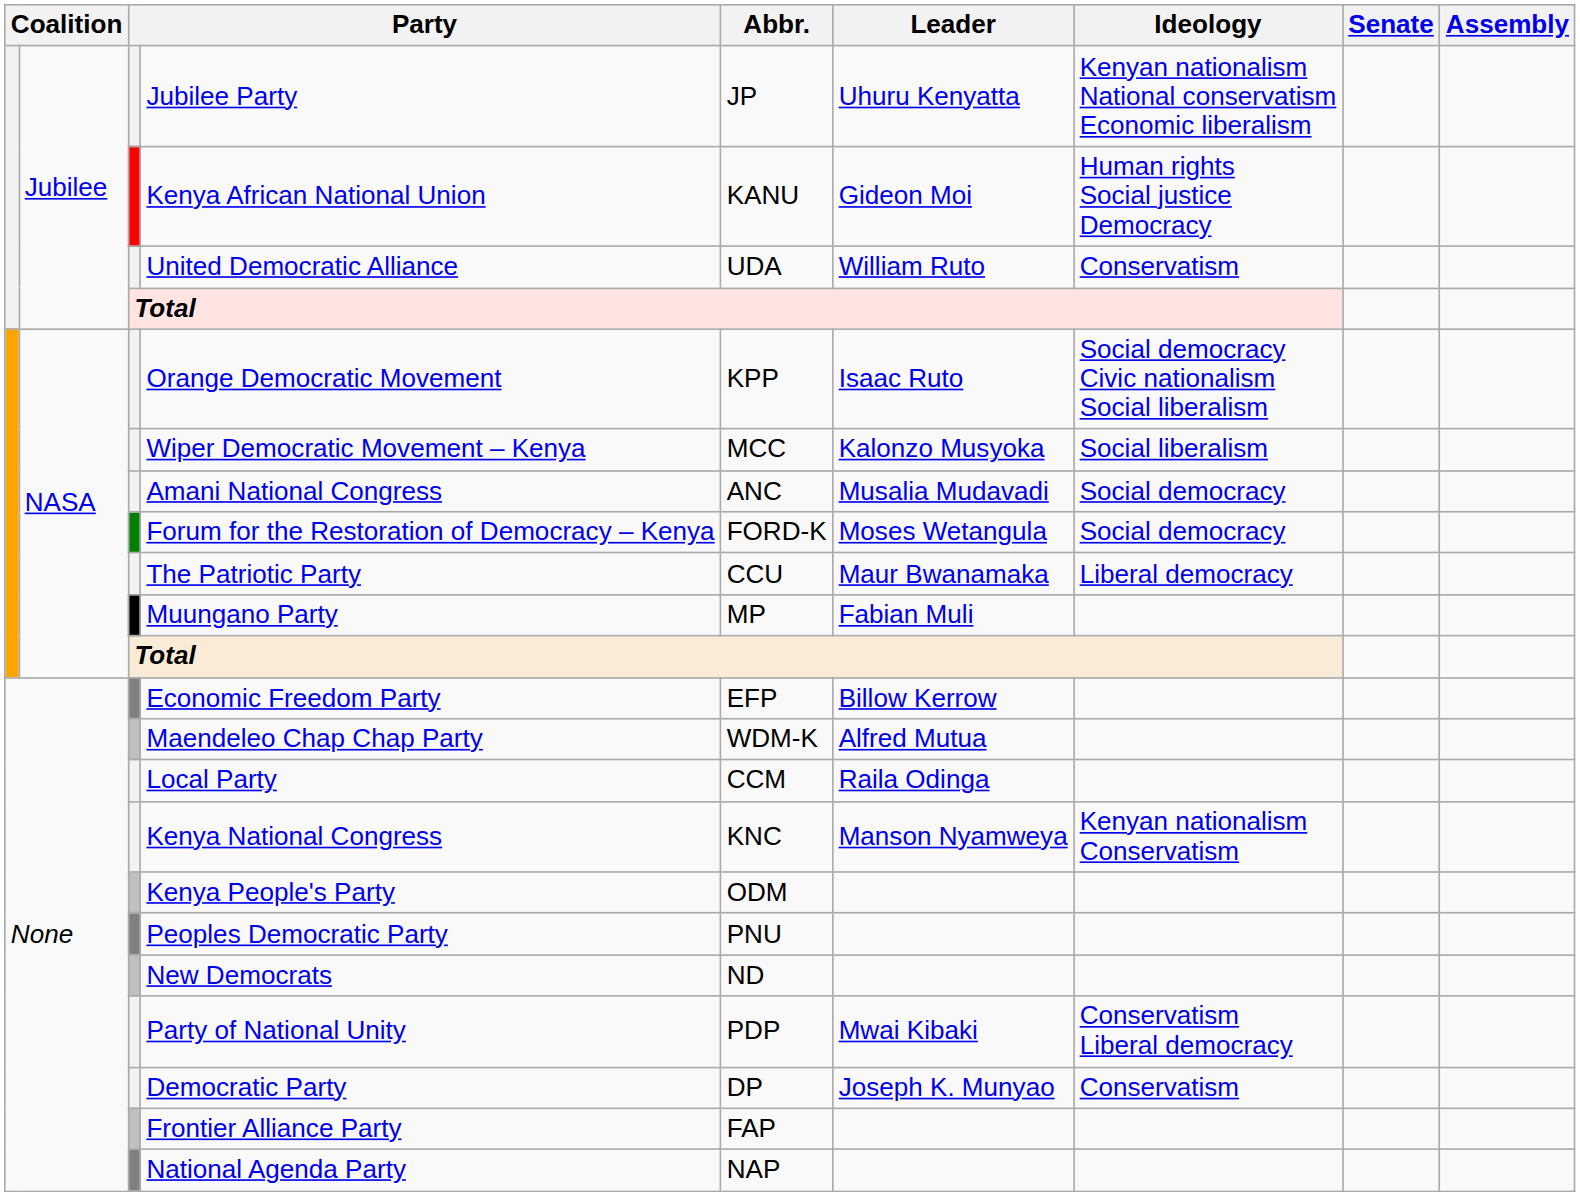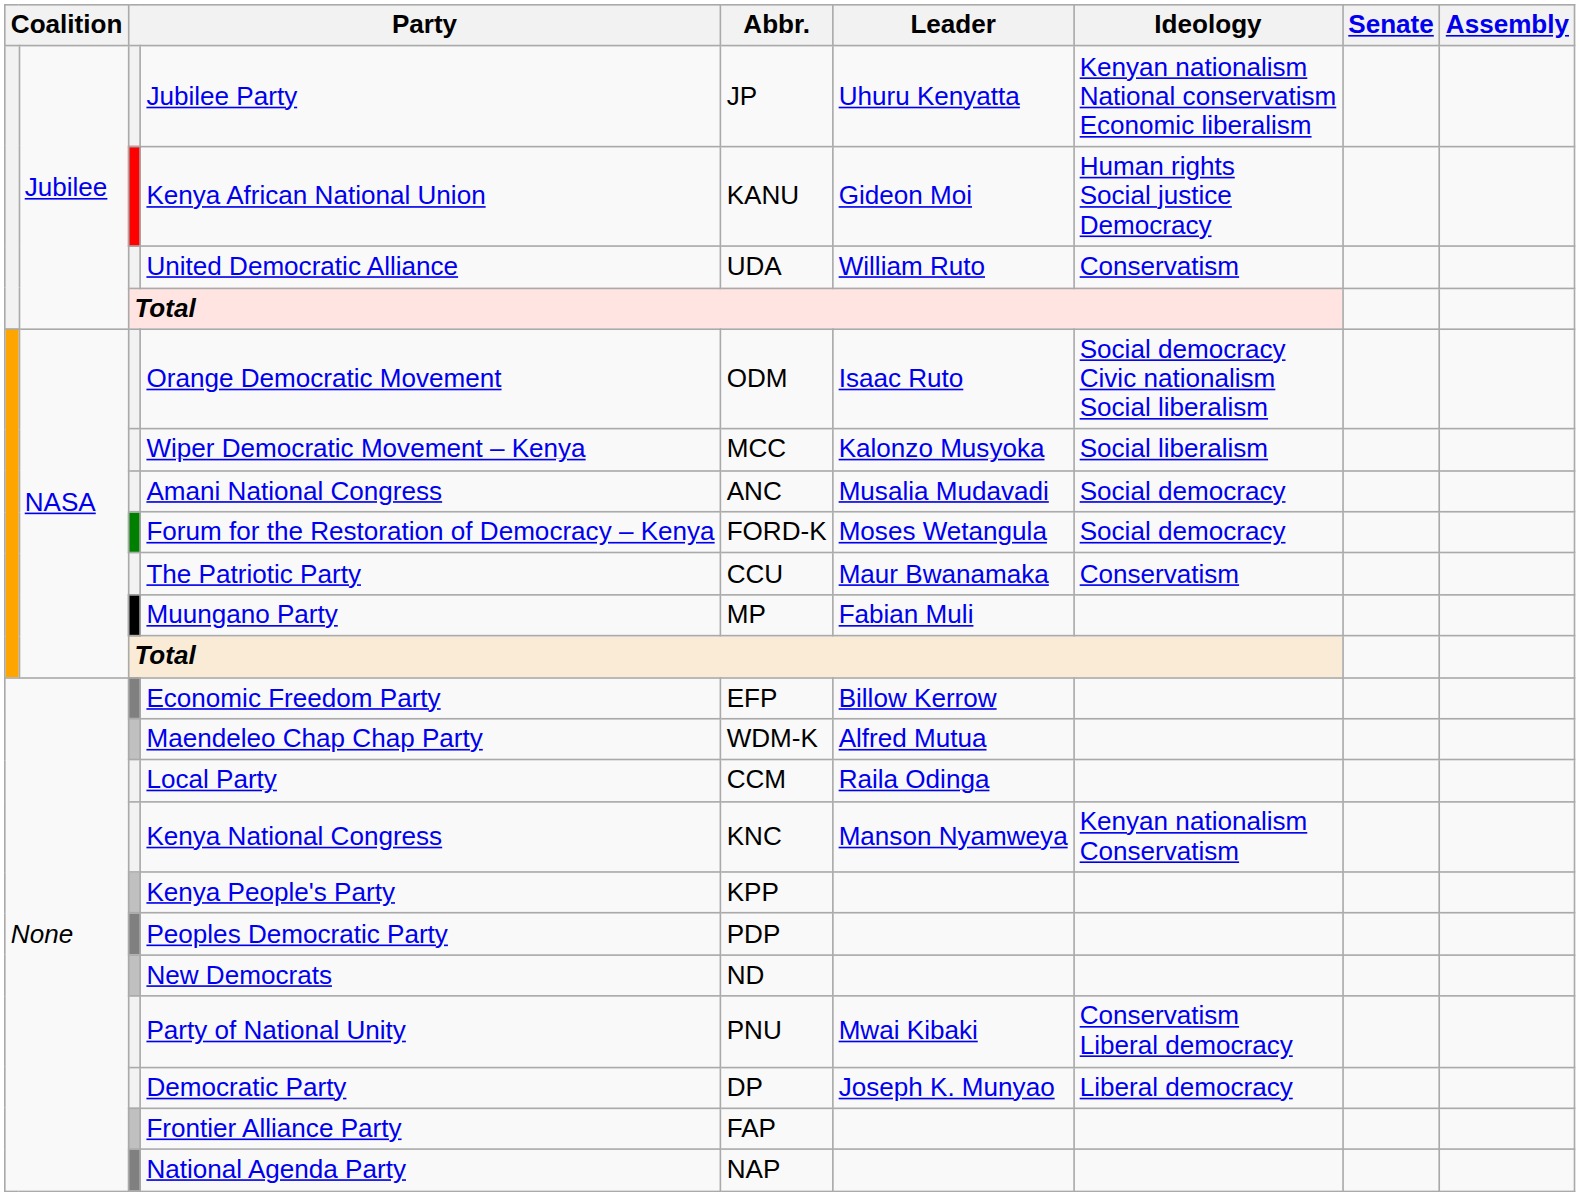(753, 378) KPP -> (757, 378) ODM
(1186, 573) Liberal democracy -> (1159, 573) Conservatism
(757, 892) ODM -> (753, 892) KPP
(754, 933) PNU -> (753, 933) PDP
(753, 1031) PDP -> (754, 1031) PNU
(1159, 1087) Conservatism -> (1186, 1087) Liberal democracy
